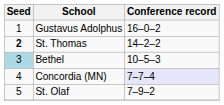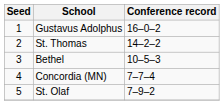(19, 44) bold -> (19, 44) normal
(19, 60) lightblue background -> (19, 60) no background
(141, 76) lavender background -> (141, 76) no background
